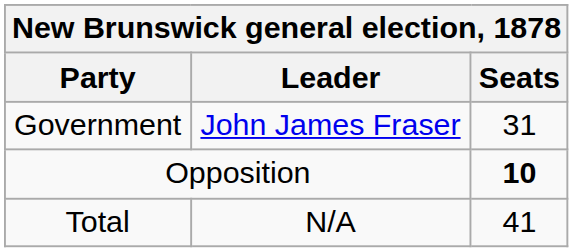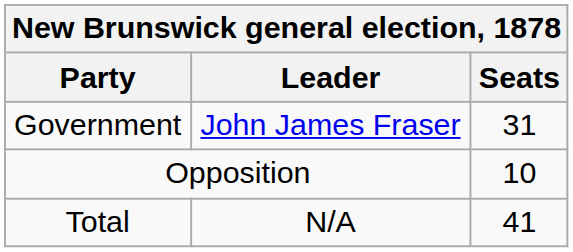(519, 173) bold -> (519, 173) normal
